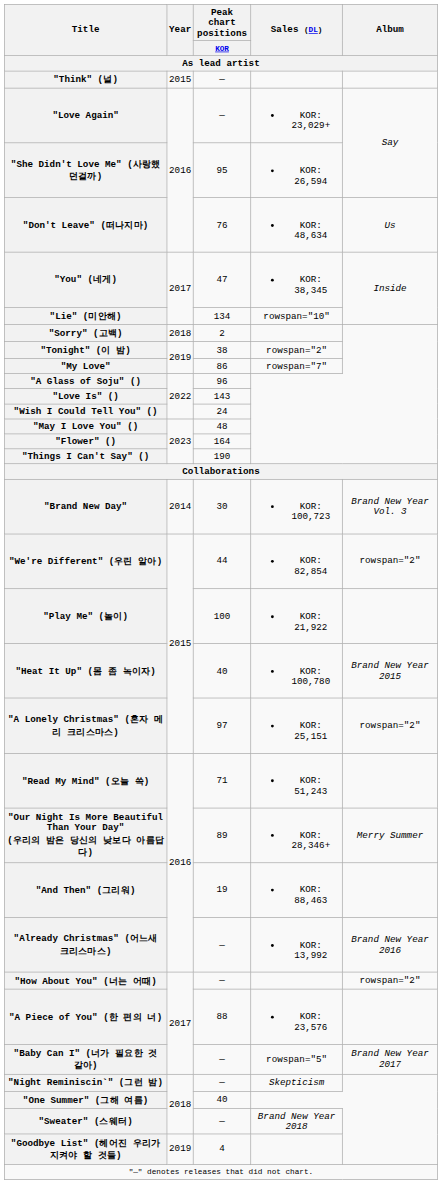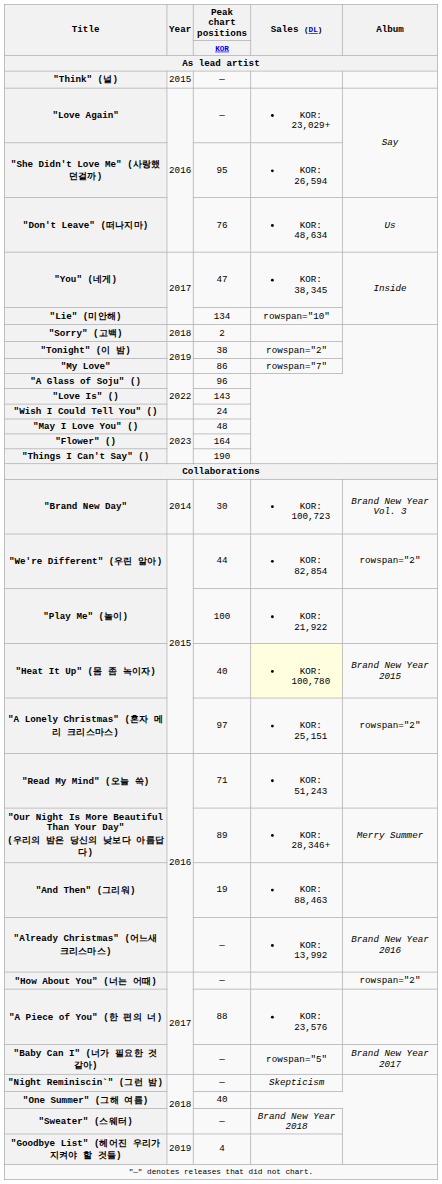(297, 676) no background -> (297, 676) lightyellow background
